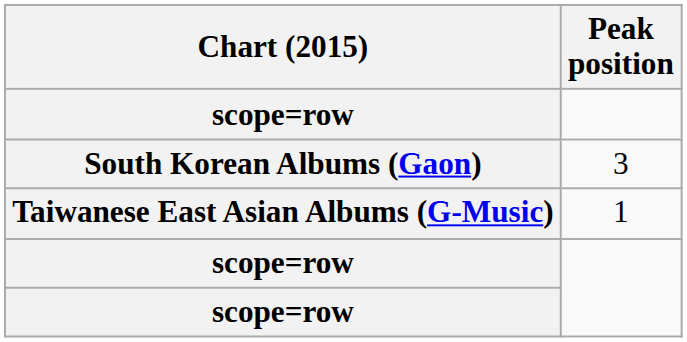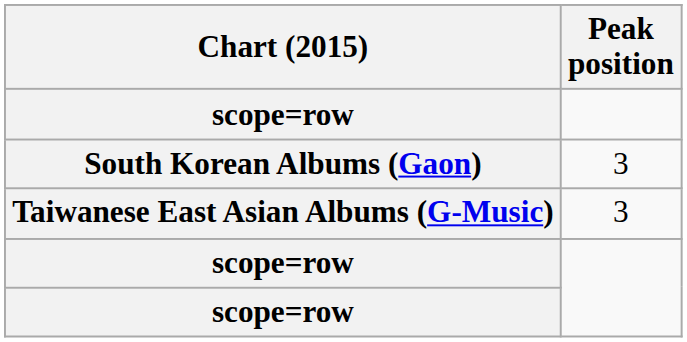(621, 212) 1 -> (621, 212) 3
